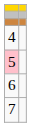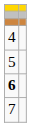(12, 61) pink background -> (12, 61) no background
(12, 85) normal -> (12, 85) bold
